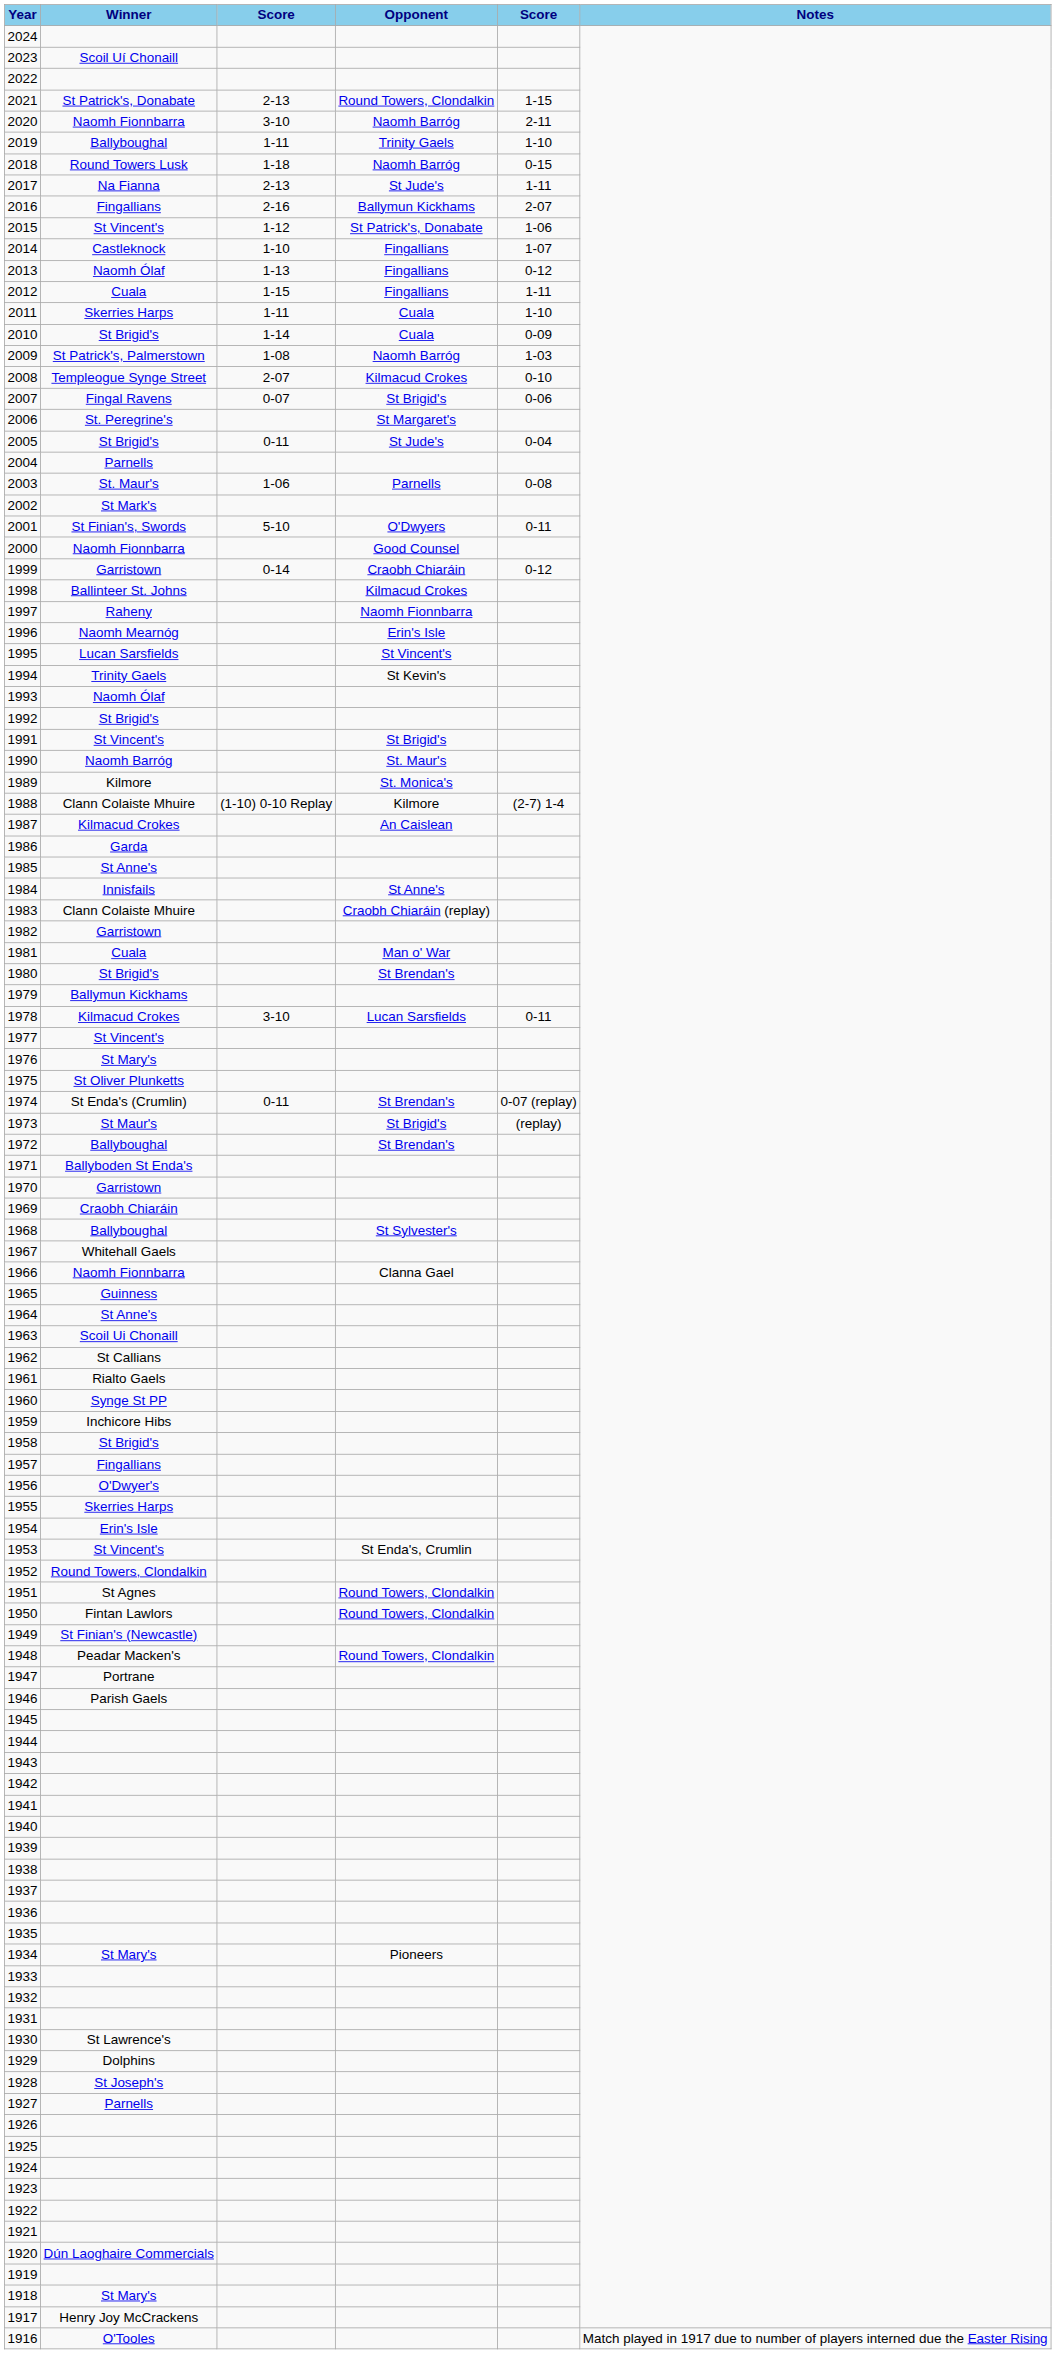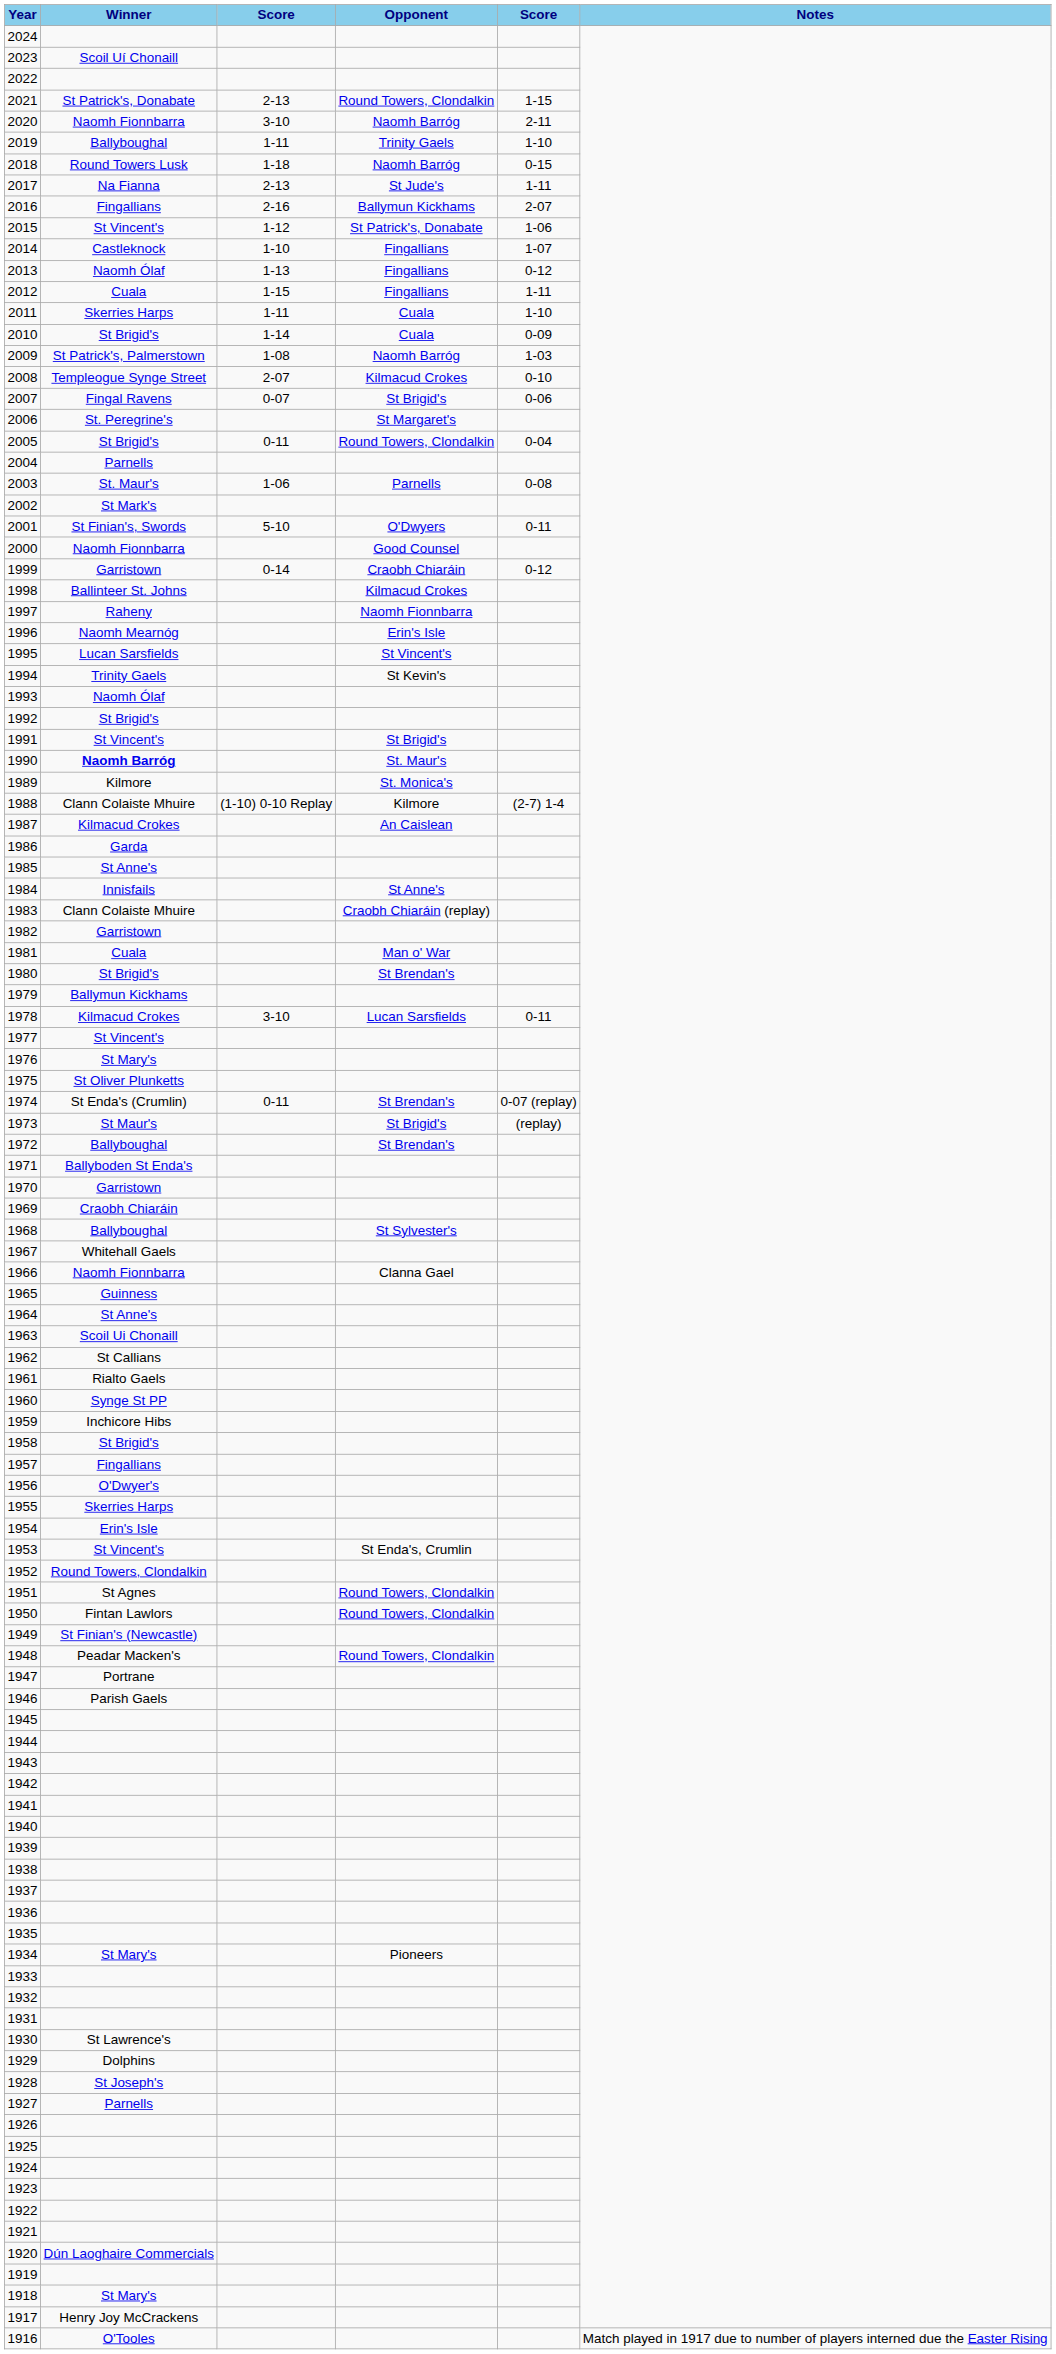(416, 441) St Jude's -> (416, 441) Round Towers, Clondalkin
(129, 761) normal -> (129, 761) bold
